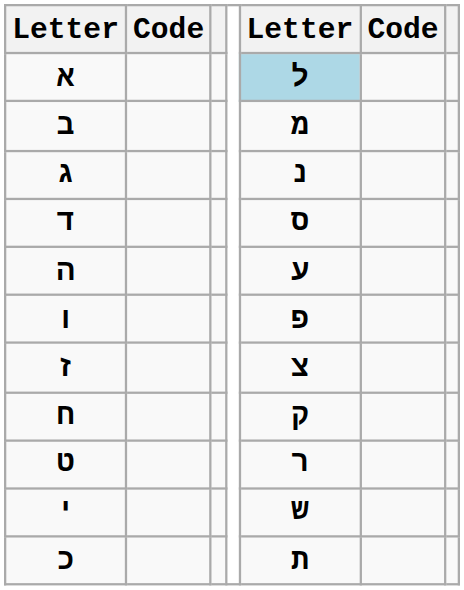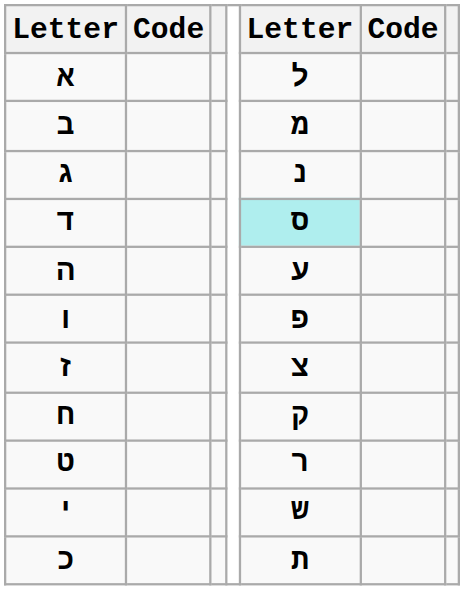(300, 78) lightblue background -> (300, 78) no background
(300, 223) no background -> (300, 223) paleturquoise background
